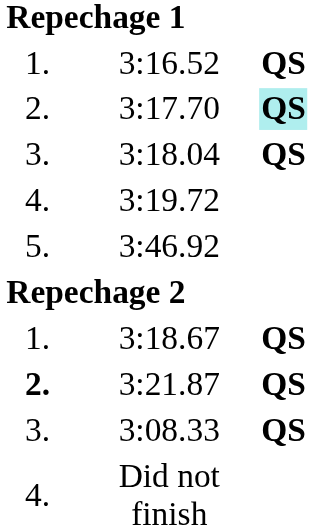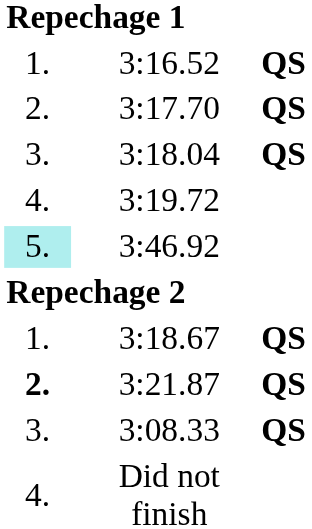(284, 108) paleturquoise background -> (284, 108) no background
(38, 246) no background -> (38, 246) paleturquoise background
